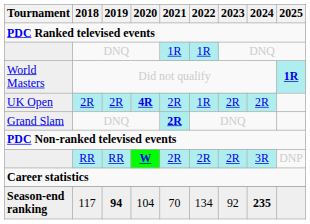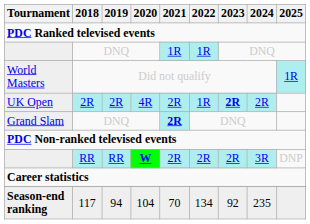(291, 76) bold -> (291, 76) normal
(145, 102) bold -> (145, 102) normal
(233, 102) normal -> (233, 102) bold
(116, 202) bold -> (116, 202) normal
(262, 202) bold -> (262, 202) normal
